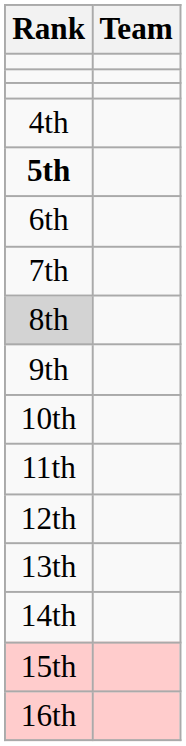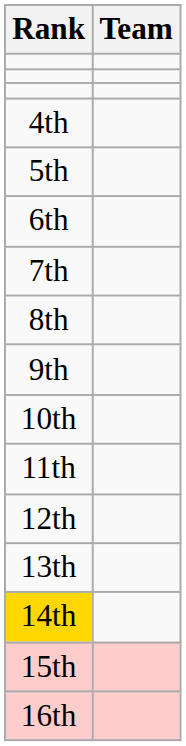(49, 171) bold -> (49, 171) normal
(49, 319) lightgrey background -> (49, 319) no background
(49, 616) no background -> (49, 616) gold background
